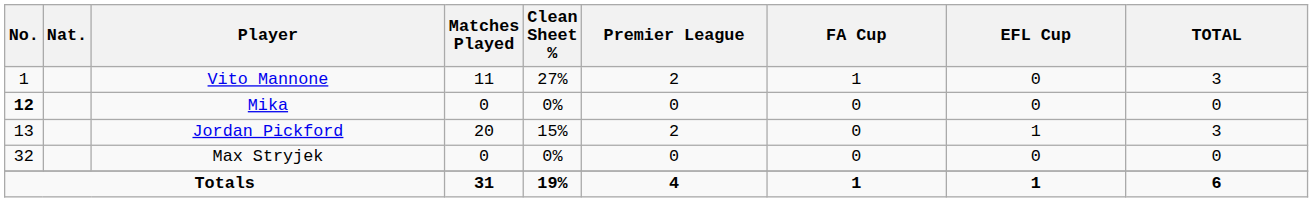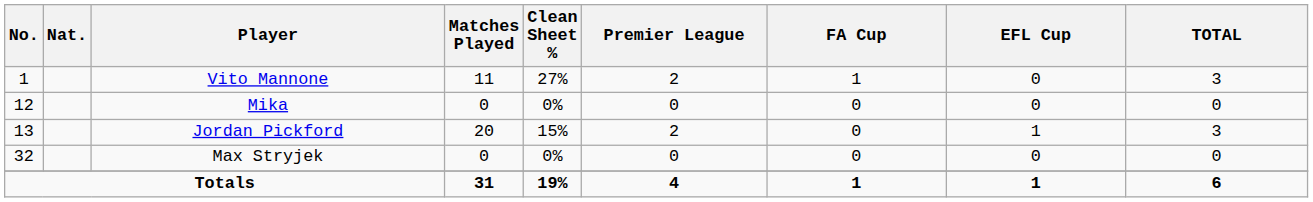(24, 105) bold -> (24, 105) normal
